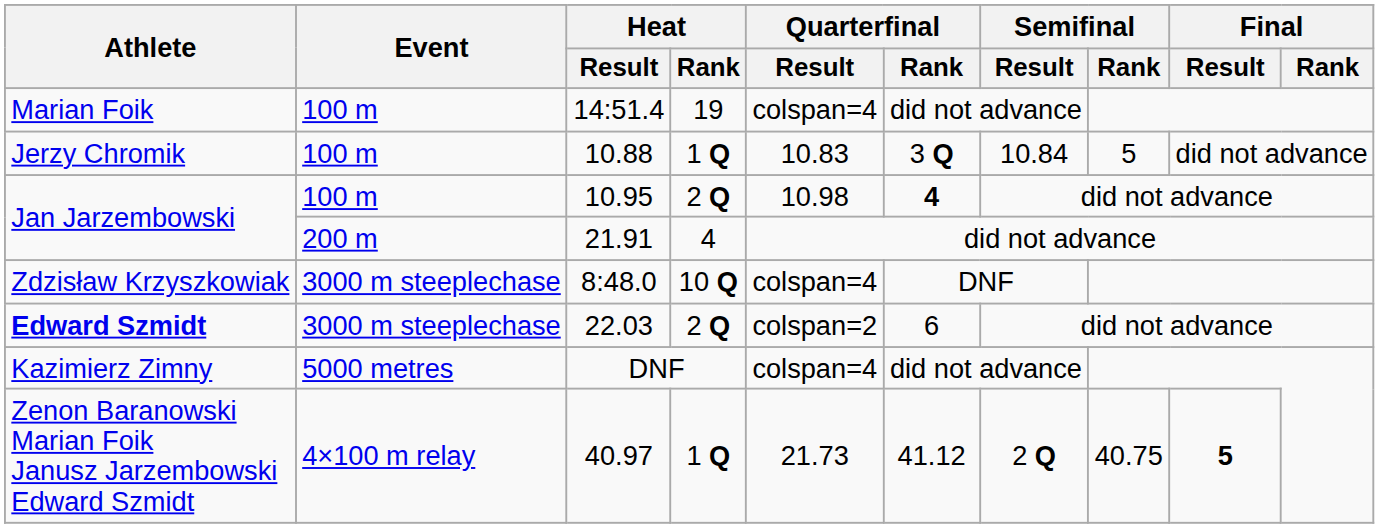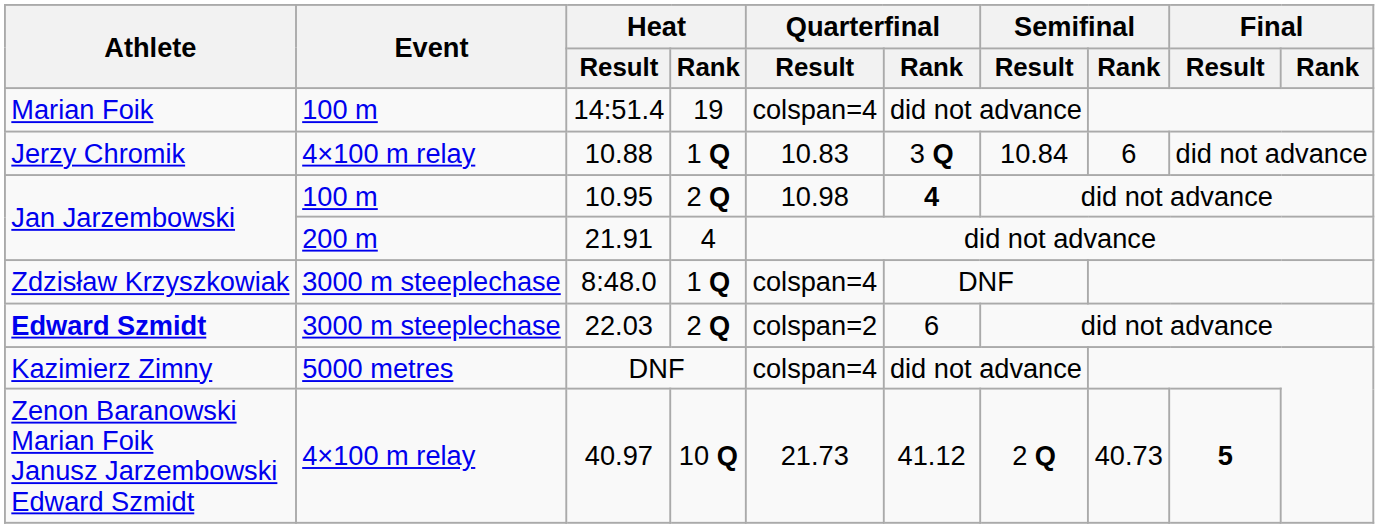(340, 153) 100 m -> (389, 153) 4×100 m relay
(1129, 153) 5 -> (1129, 153) 6
(708, 282) 10 Q -> (708, 282) 1 Q
(708, 457) 1 Q -> (708, 457) 10 Q
(1129, 457) 40.75 -> (1129, 457) 40.73
